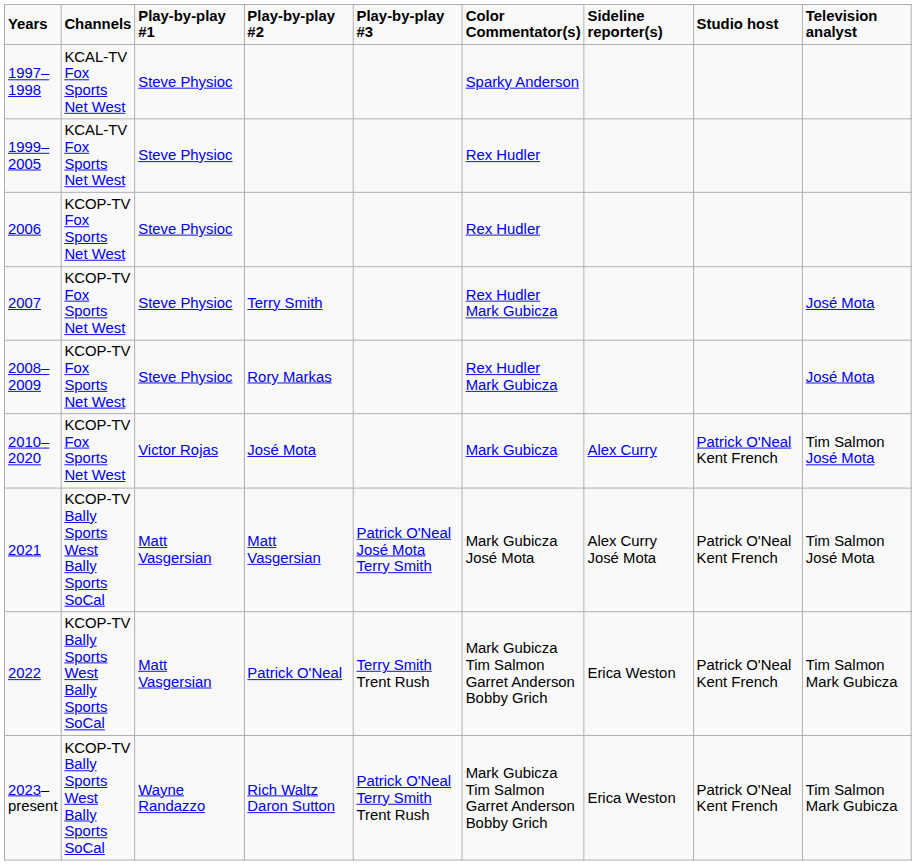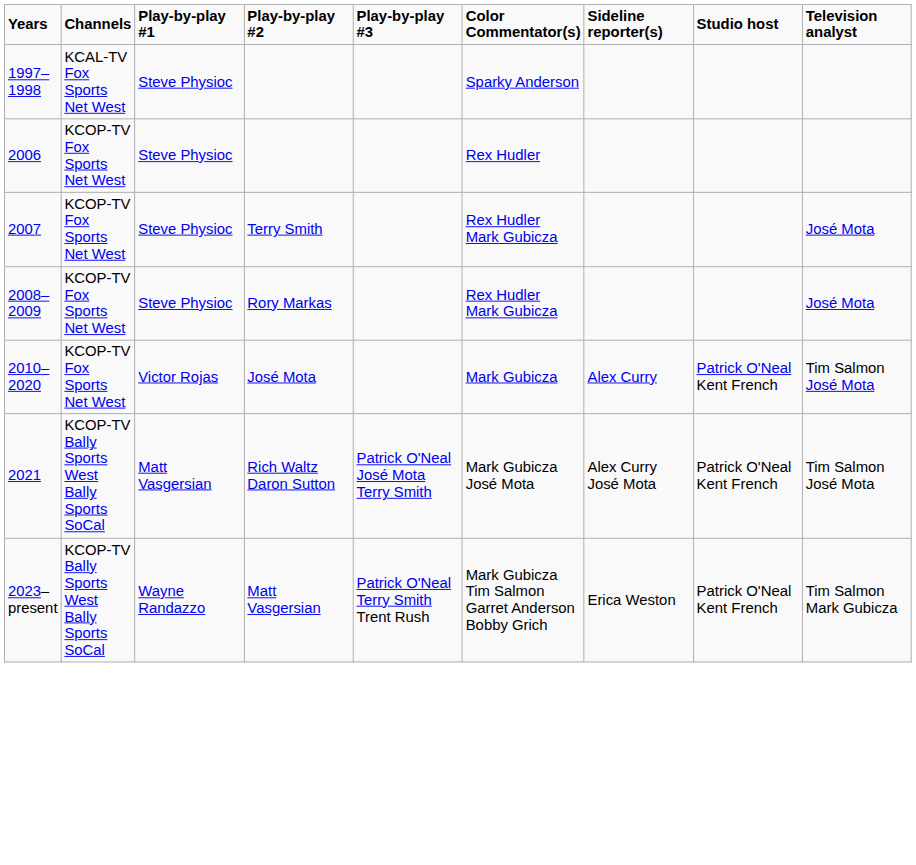- row: (29, 155)
(284, 549) Matt Vasgersian -> (291, 475) Rich Waltz Daron Sutton
- row: (24, 673)
(291, 797) Rich Waltz Daron Sutton -> (284, 599) Matt Vasgersian
